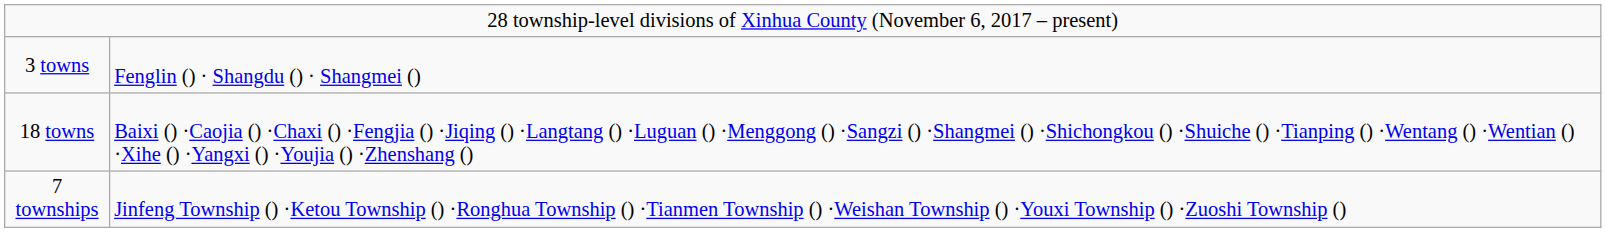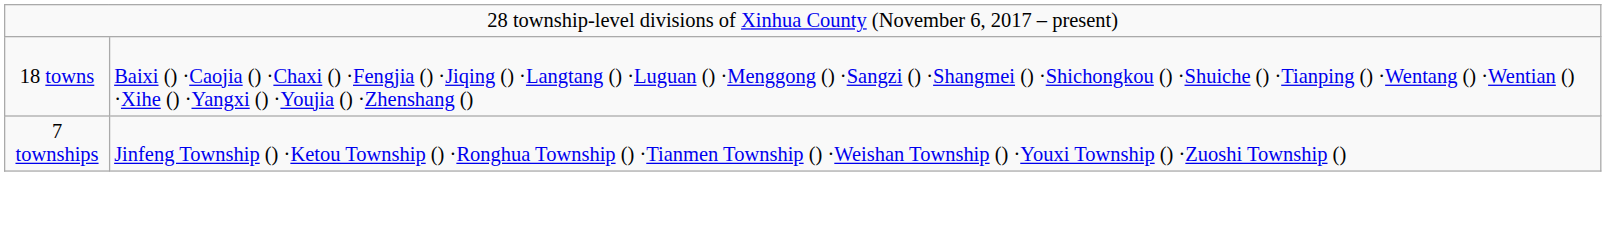- row: (57, 64)
